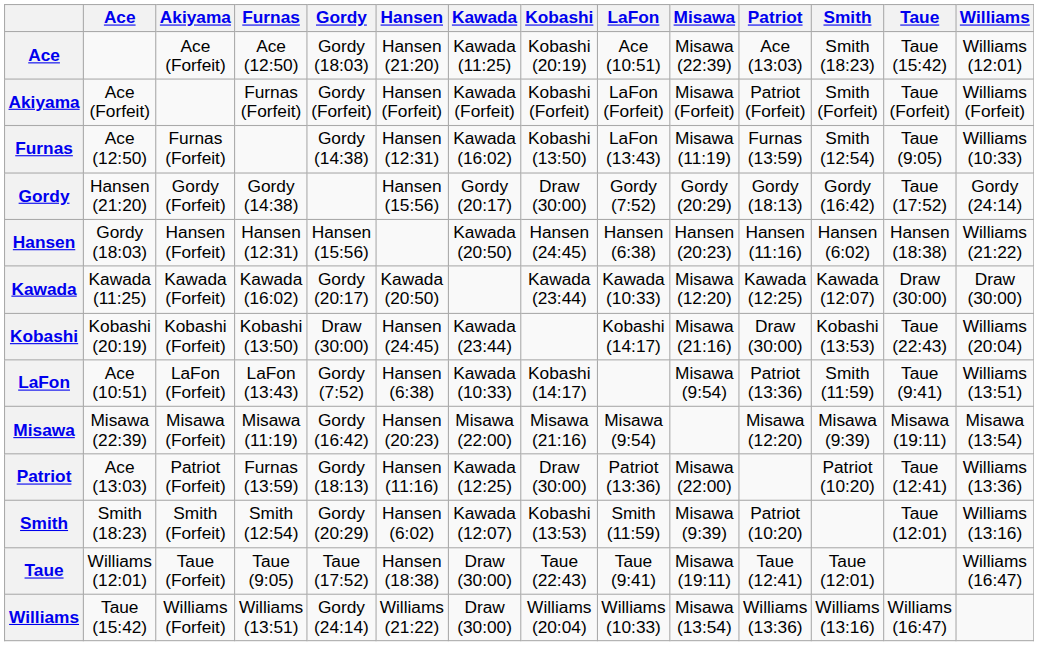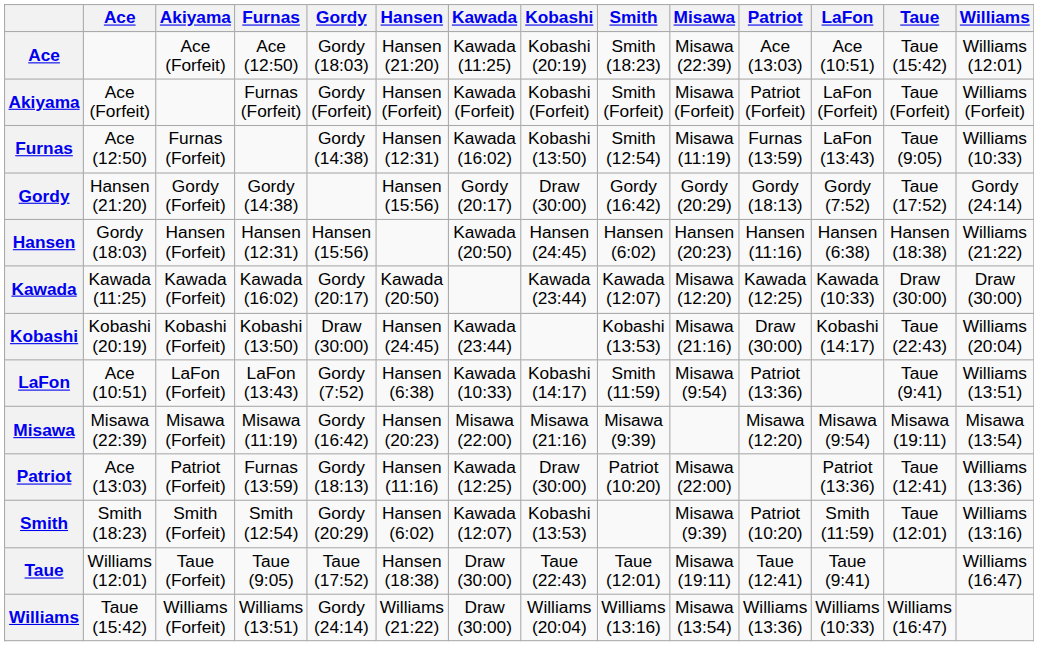columns swapped: (633, 18) <-> (847, 18)
